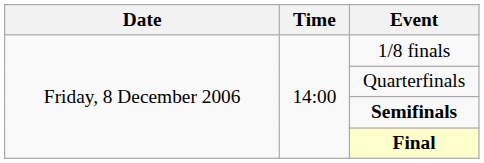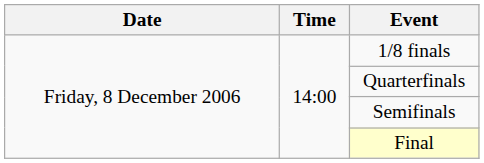(414, 111) bold -> (414, 111) normal
(414, 142) bold -> (414, 142) normal
